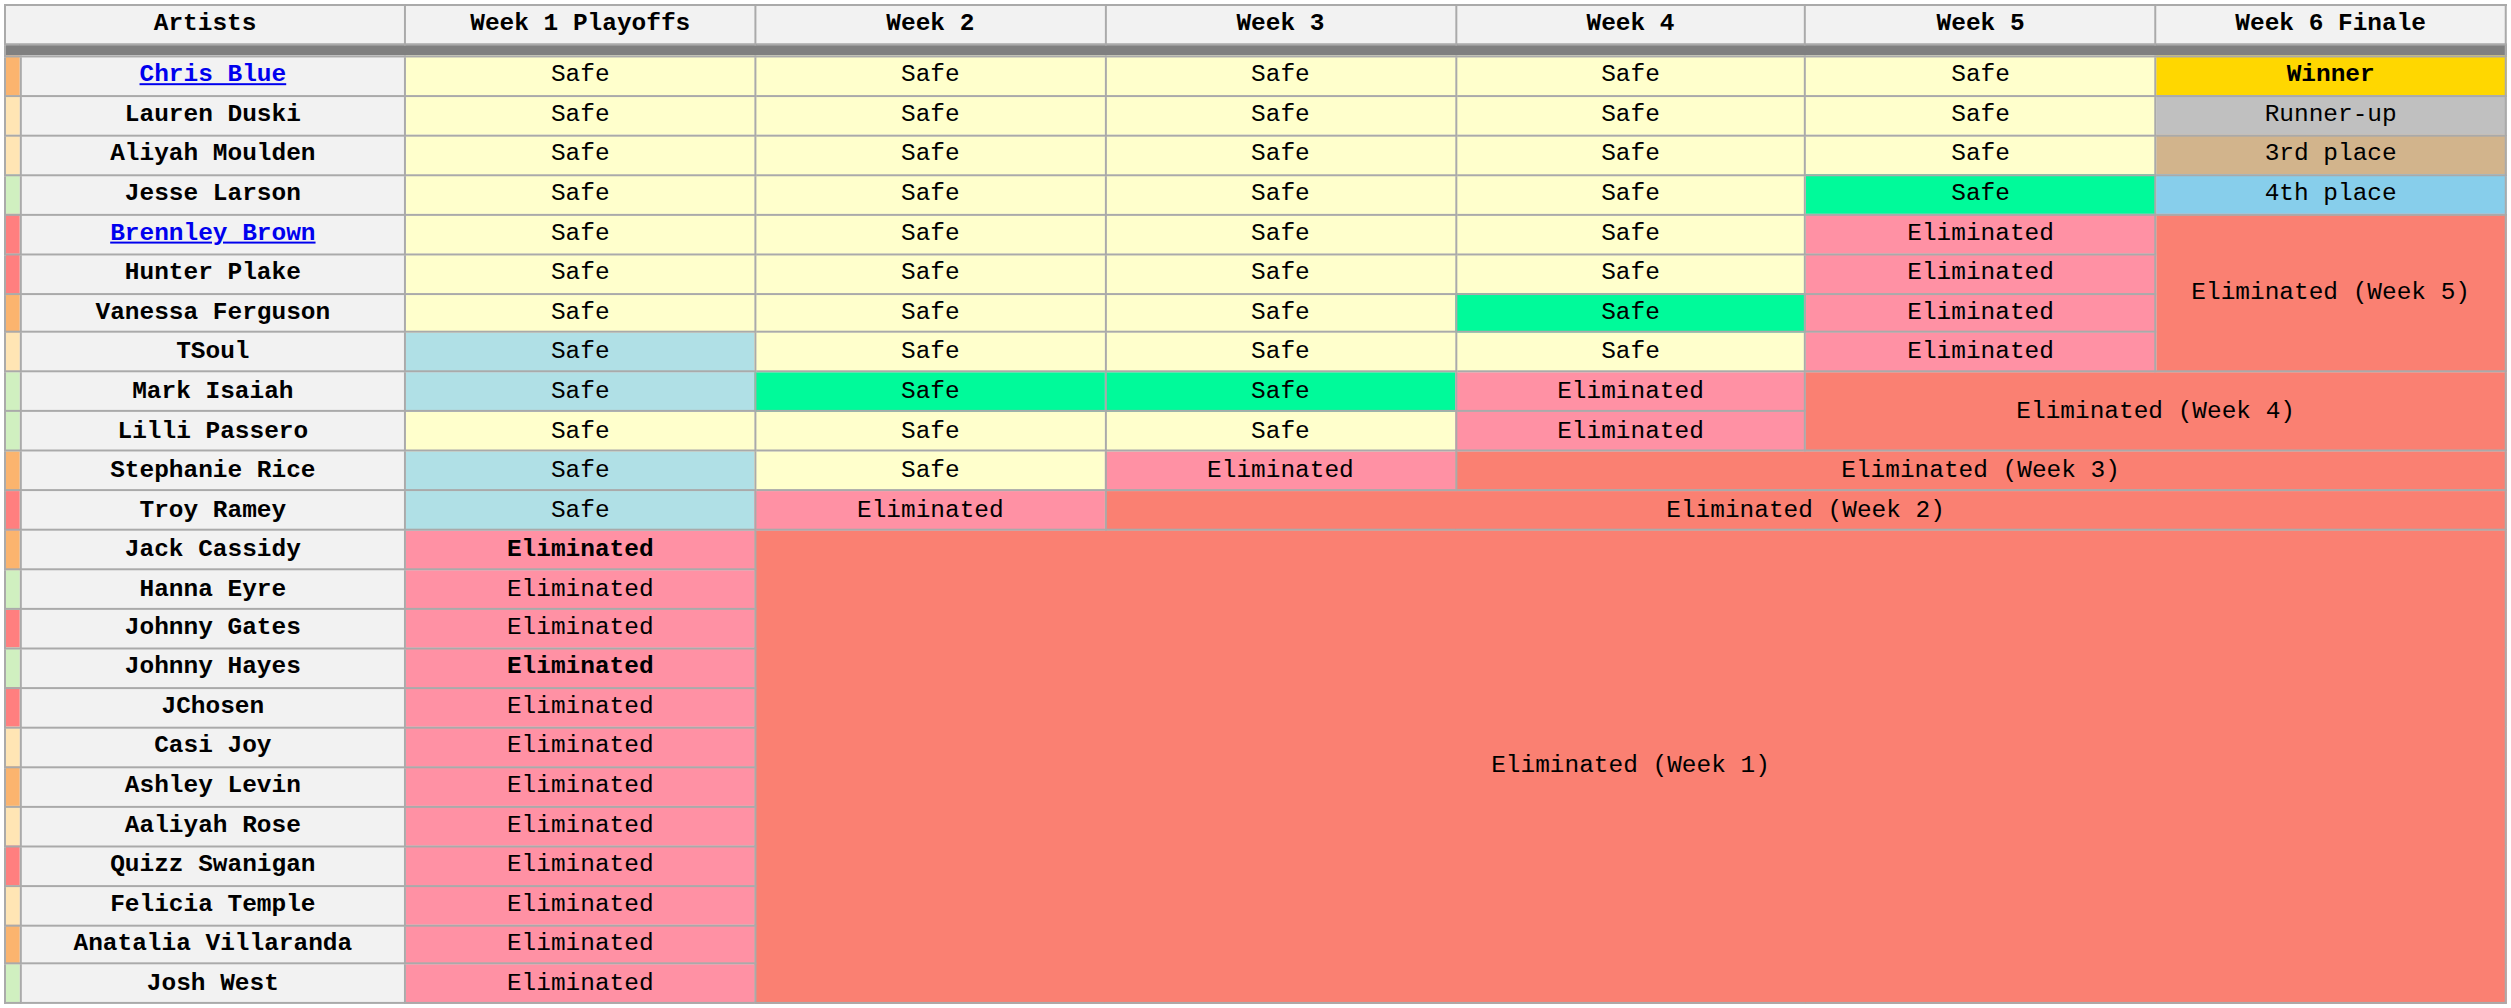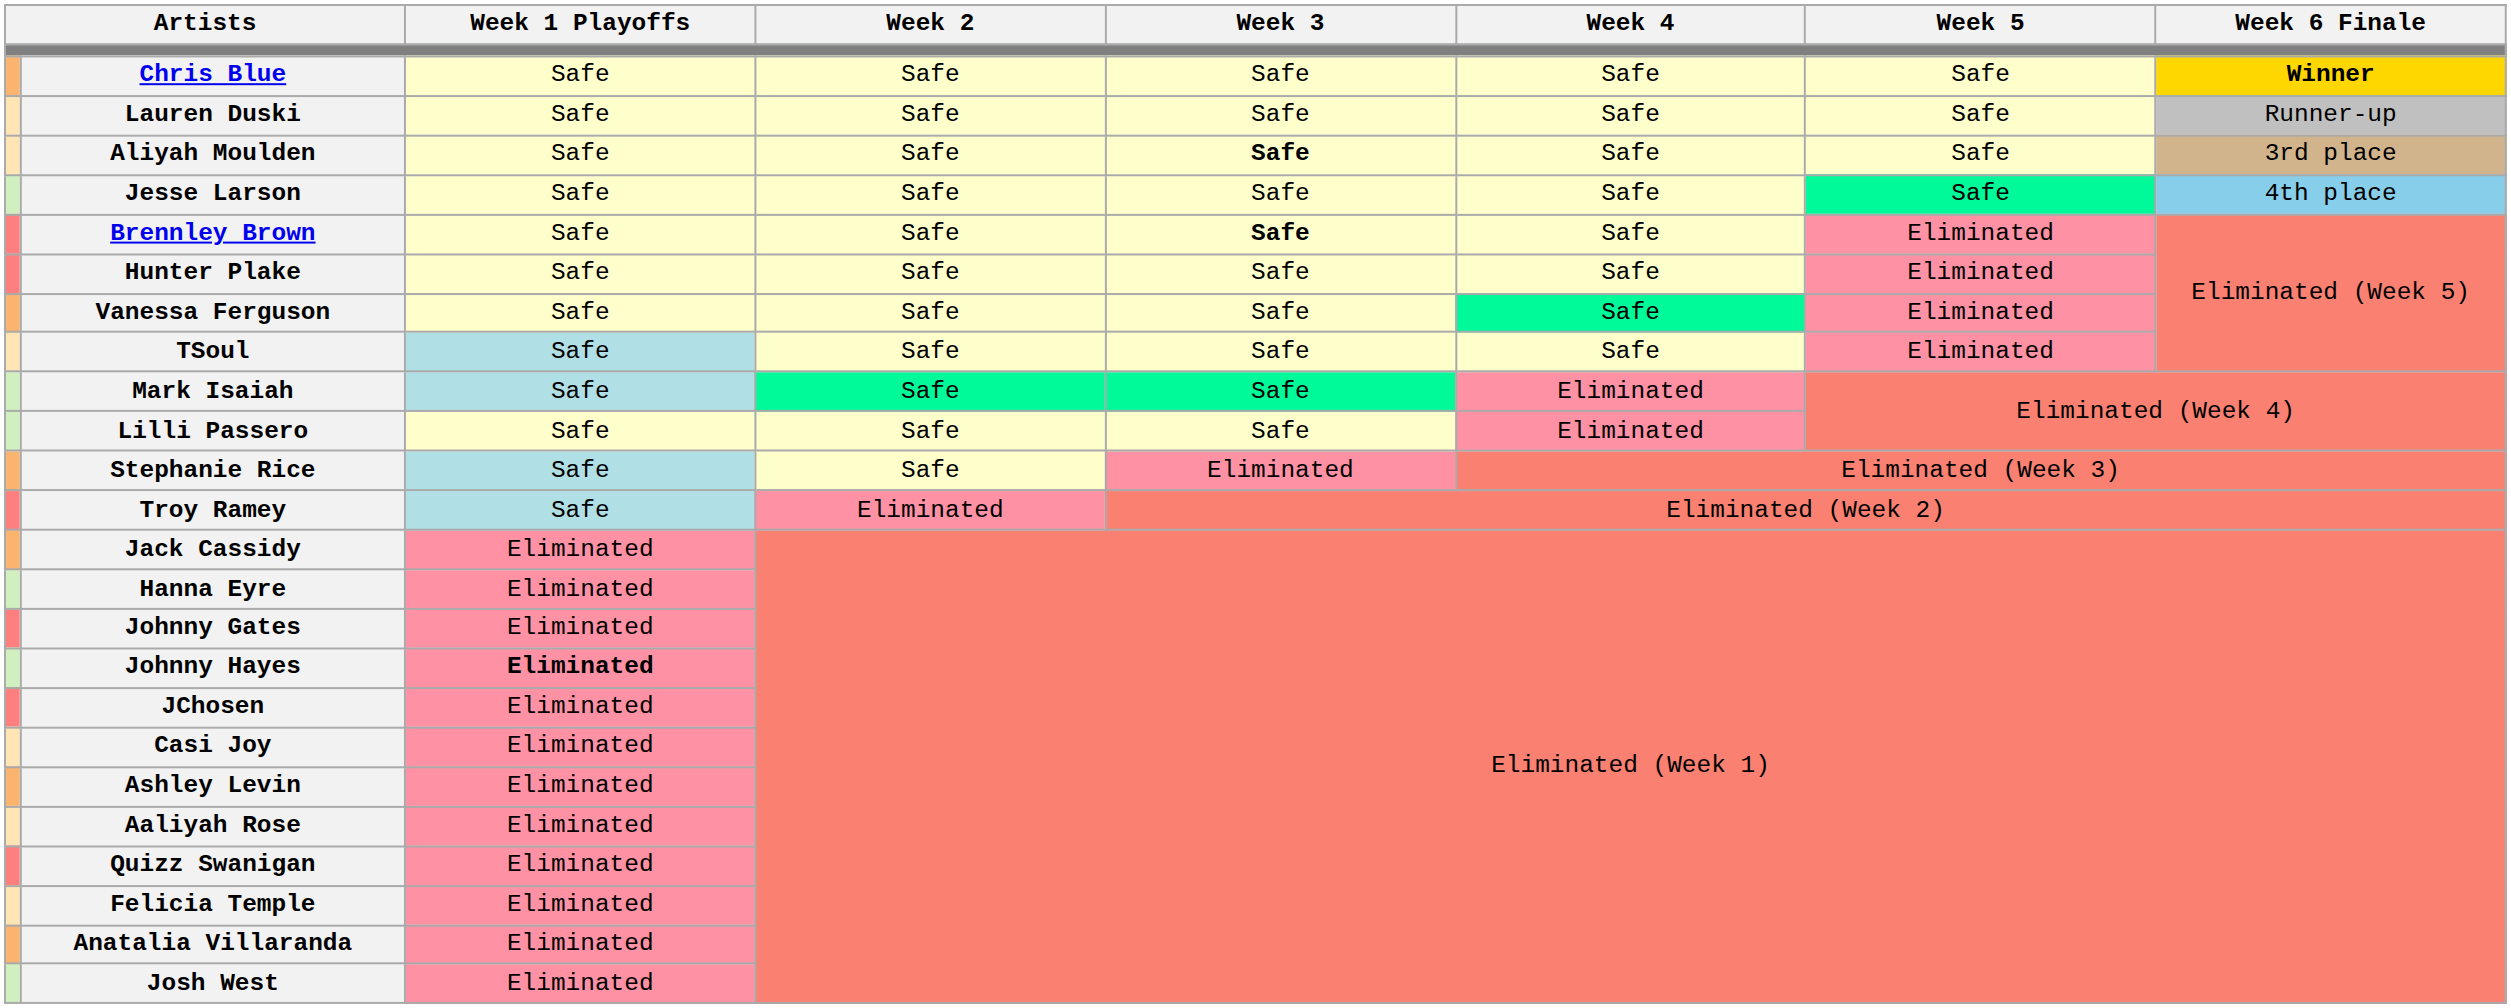(1280, 155) normal -> (1280, 155) bold
(1280, 234) normal -> (1280, 234) bold
(580, 550) bold -> (580, 550) normal
